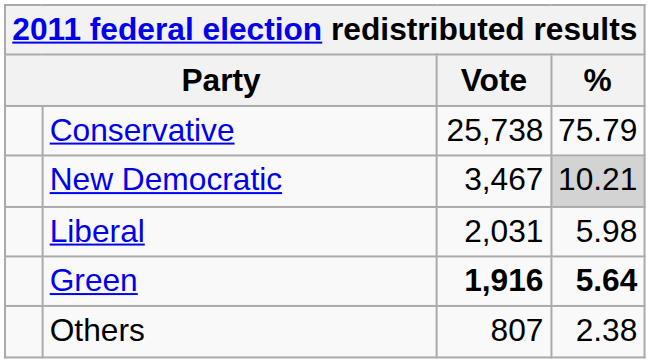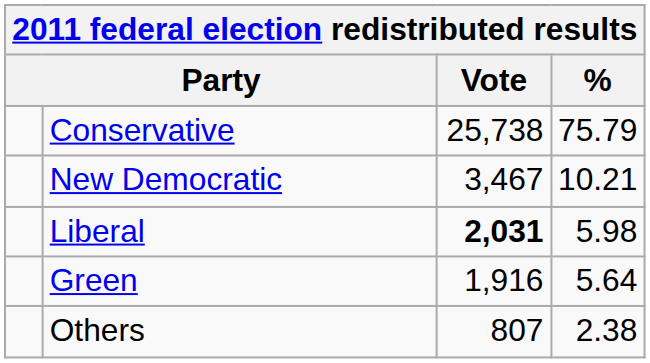(598, 180) lightgrey background -> (598, 180) no background
(504, 230) normal -> (504, 230) bold
(504, 280) bold -> (504, 280) normal
(607, 280) bold -> (607, 280) normal
